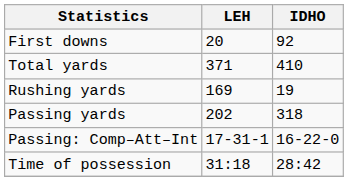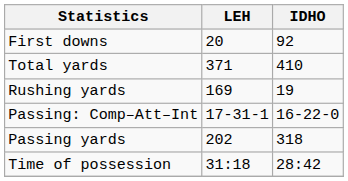rows swapped: (67, 115) <-> (103, 140)
